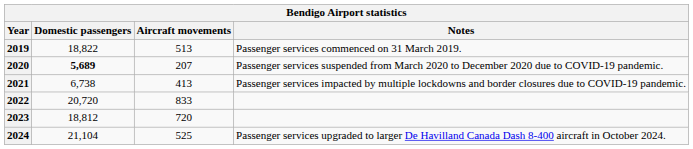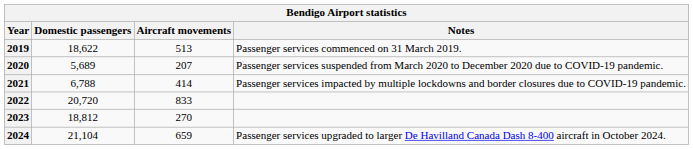(83, 48) 18,822 -> (83, 48) 18,622
(83, 65) bold -> (83, 65) normal
(83, 83) 6,738 -> (83, 83) 6,788
(184, 83) 413 -> (184, 83) 414
(184, 118) 720 -> (184, 118) 270
(184, 135) 525 -> (184, 135) 659
